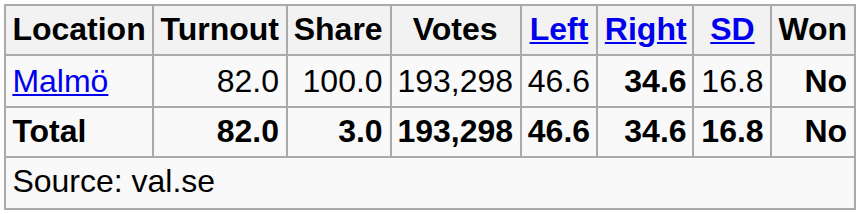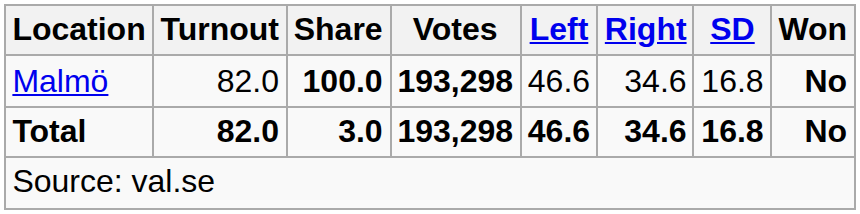(343, 80) normal -> (343, 80) bold
(455, 80) normal -> (455, 80) bold
(655, 80) bold -> (655, 80) normal
